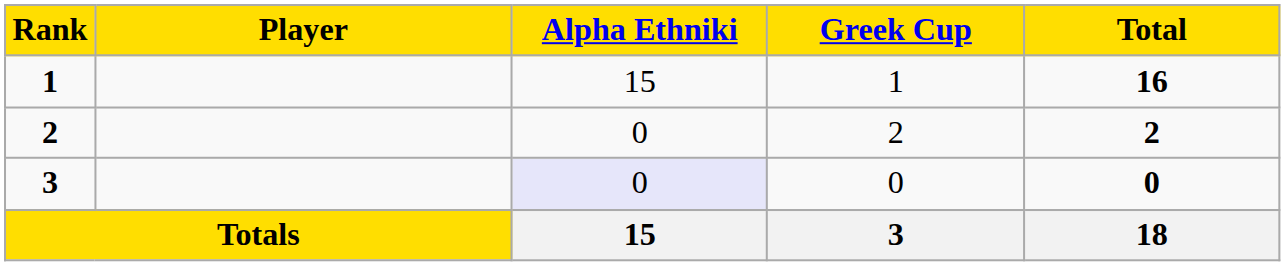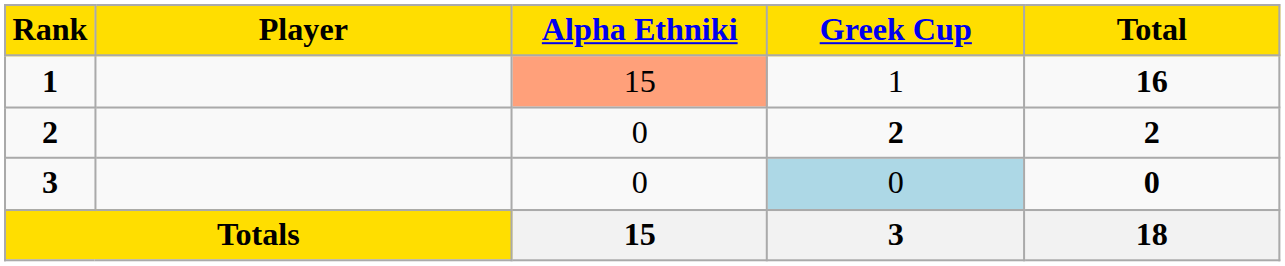(640, 81) no background -> (640, 81) lightsalmon background
(896, 132) normal -> (896, 132) bold
(640, 183) lavender background -> (640, 183) no background
(896, 183) no background -> (896, 183) lightblue background
